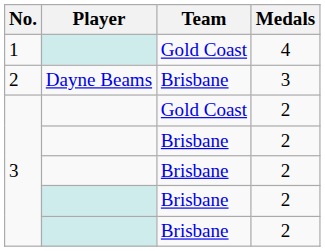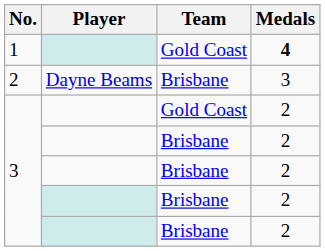(285, 49) normal -> (285, 49) bold
